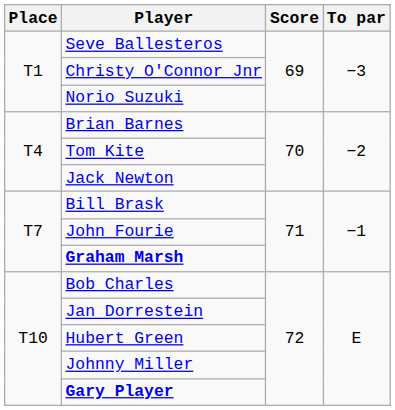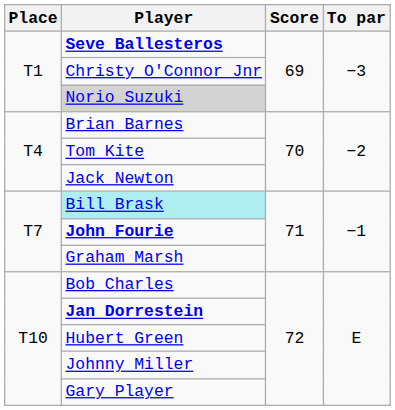(144, 45) normal -> (144, 45) bold
(124, 98) no background -> (124, 98) lightgrey background
(115, 205) no background -> (115, 205) paleturquoise background
(120, 232) normal -> (120, 232) bold
(124, 258) bold -> (124, 258) normal
(134, 312) normal -> (134, 312) bold
(120, 392) bold -> (120, 392) normal
